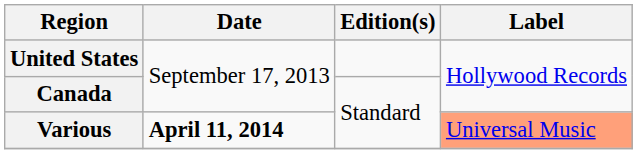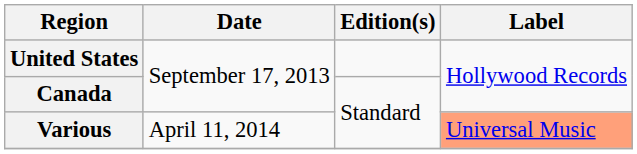(216, 129) bold -> (214, 129) normal
